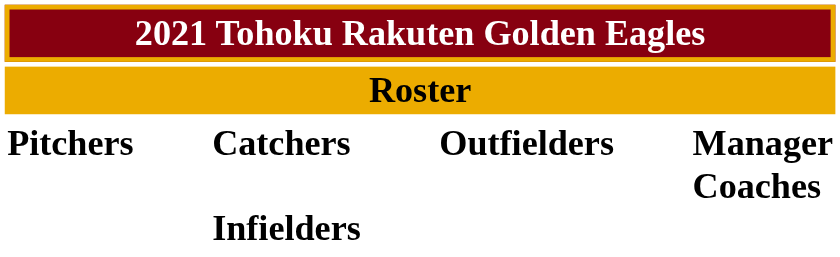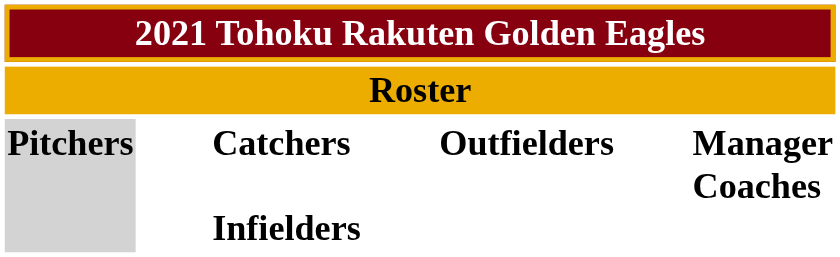(70, 142) no background -> (70, 142) lightgrey background
